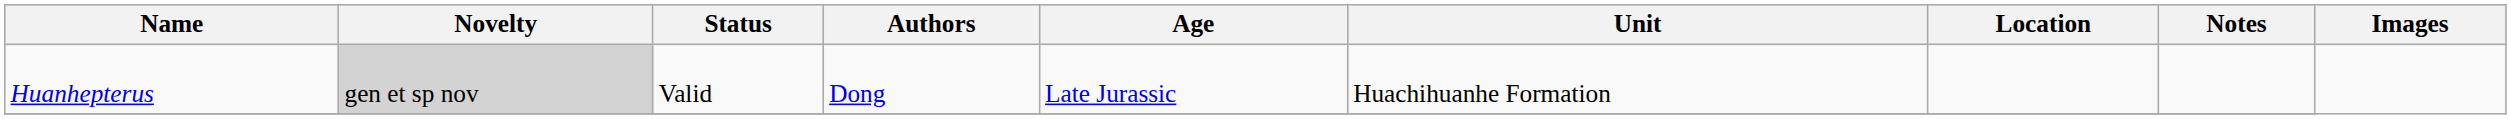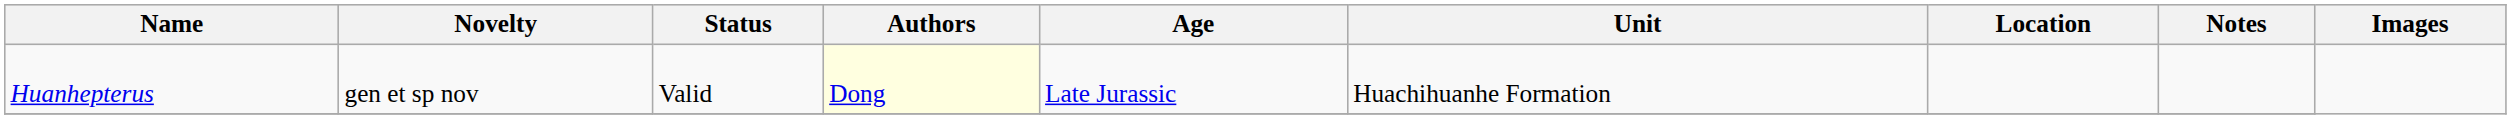(412, 93) lightgrey background -> (412, 93) no background
(857, 93) no background -> (857, 93) lightyellow background
